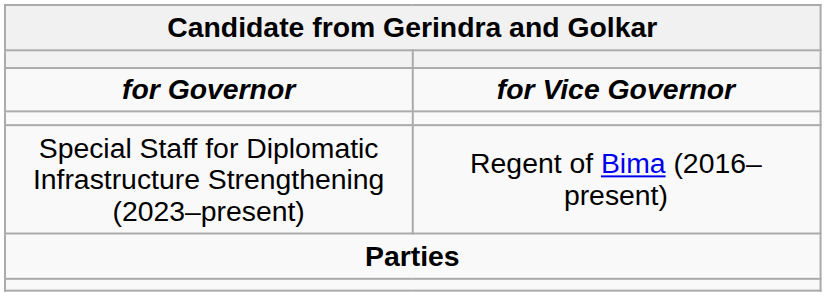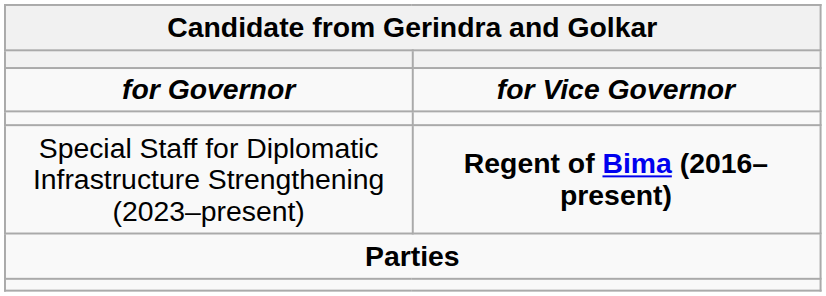(616, 179) normal -> (616, 179) bold
